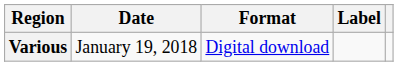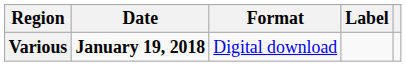(136, 46) normal -> (140, 46) bold
